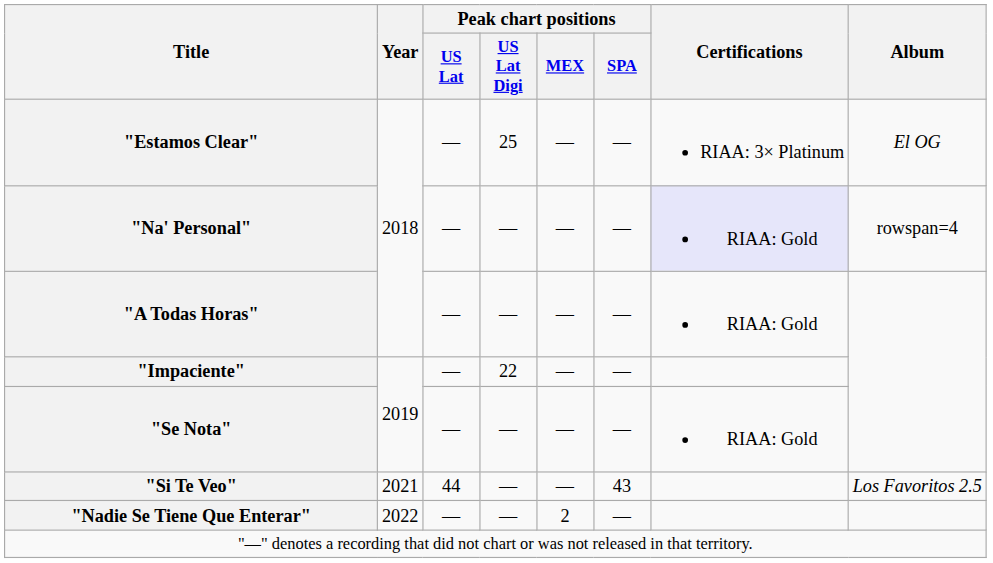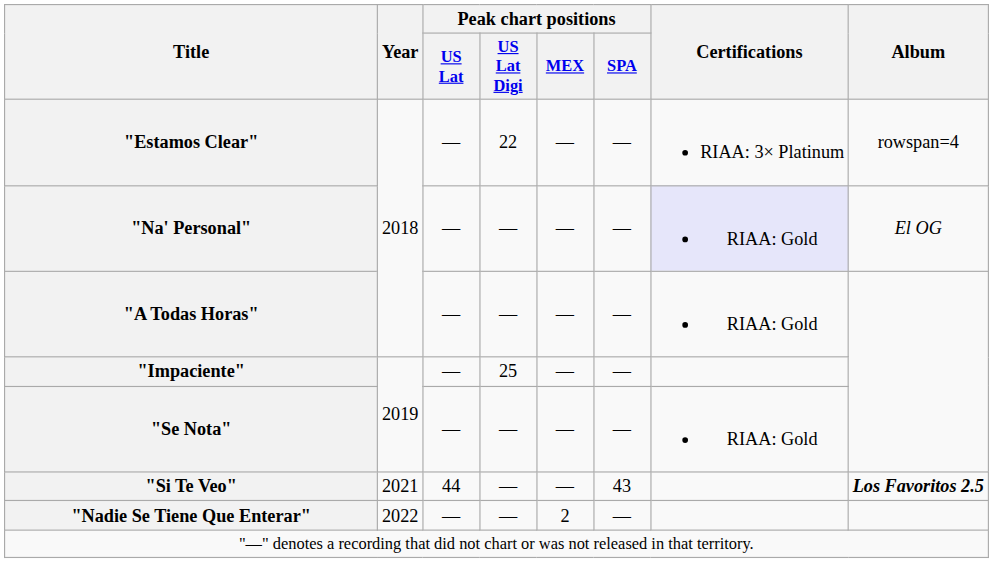(508, 142) 25 -> (508, 142) 22
(917, 142) El OG -> (918, 142) rowspan=4
(917, 228) rowspan=4 -> (918, 228) El OG
(508, 371) 22 -> (508, 371) 25
(917, 486) normal -> (918, 486) bold
